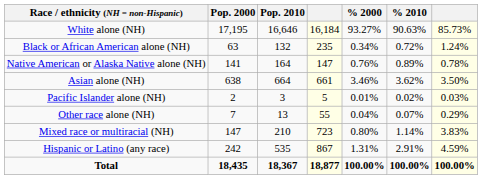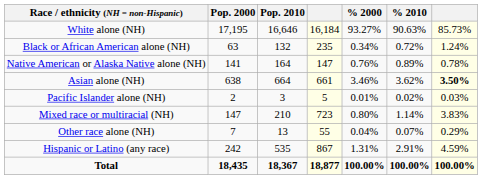(455, 81) normal -> (455, 81) bold
rows swapped: (106, 115) <-> (106, 132)
